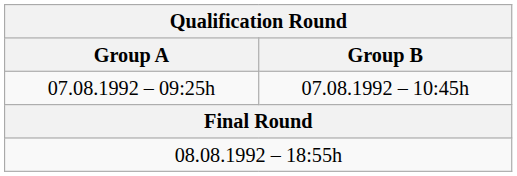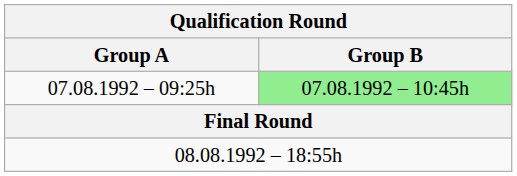(385, 87) no background -> (385, 87) lightgreen background
